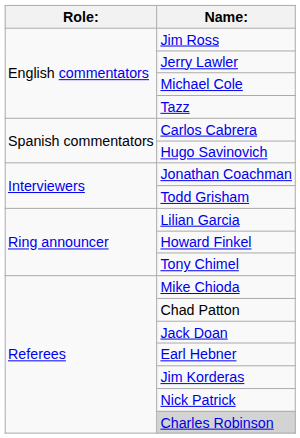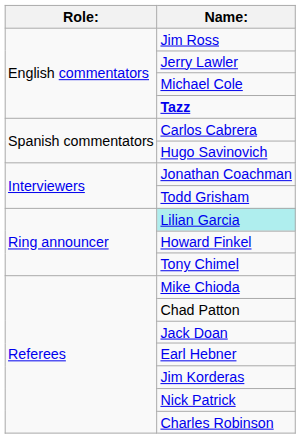(175, 107) normal -> (175, 107) bold
(200, 220) no background -> (200, 220) paleturquoise background
(217, 422) lightgrey background -> (217, 422) no background
